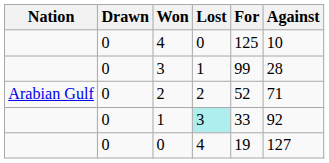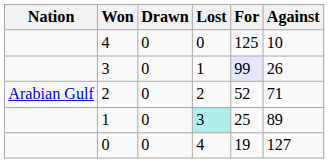columns swapped: (173, 17) <-> (125, 17)
(242, 68) no background -> (242, 68) lavender background
(275, 68) 28 -> (275, 68) 26
(242, 119) 33 -> (242, 119) 25
(275, 119) 92 -> (275, 119) 89
